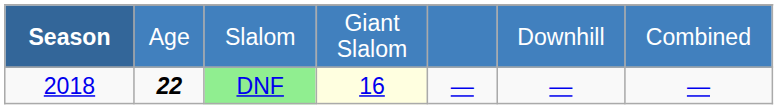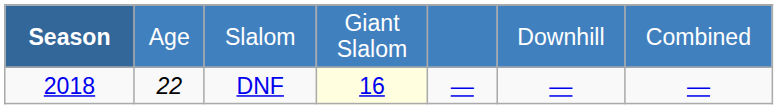(169, 86) bold -> (169, 86) normal
(260, 86) lightgreen background -> (260, 86) no background
